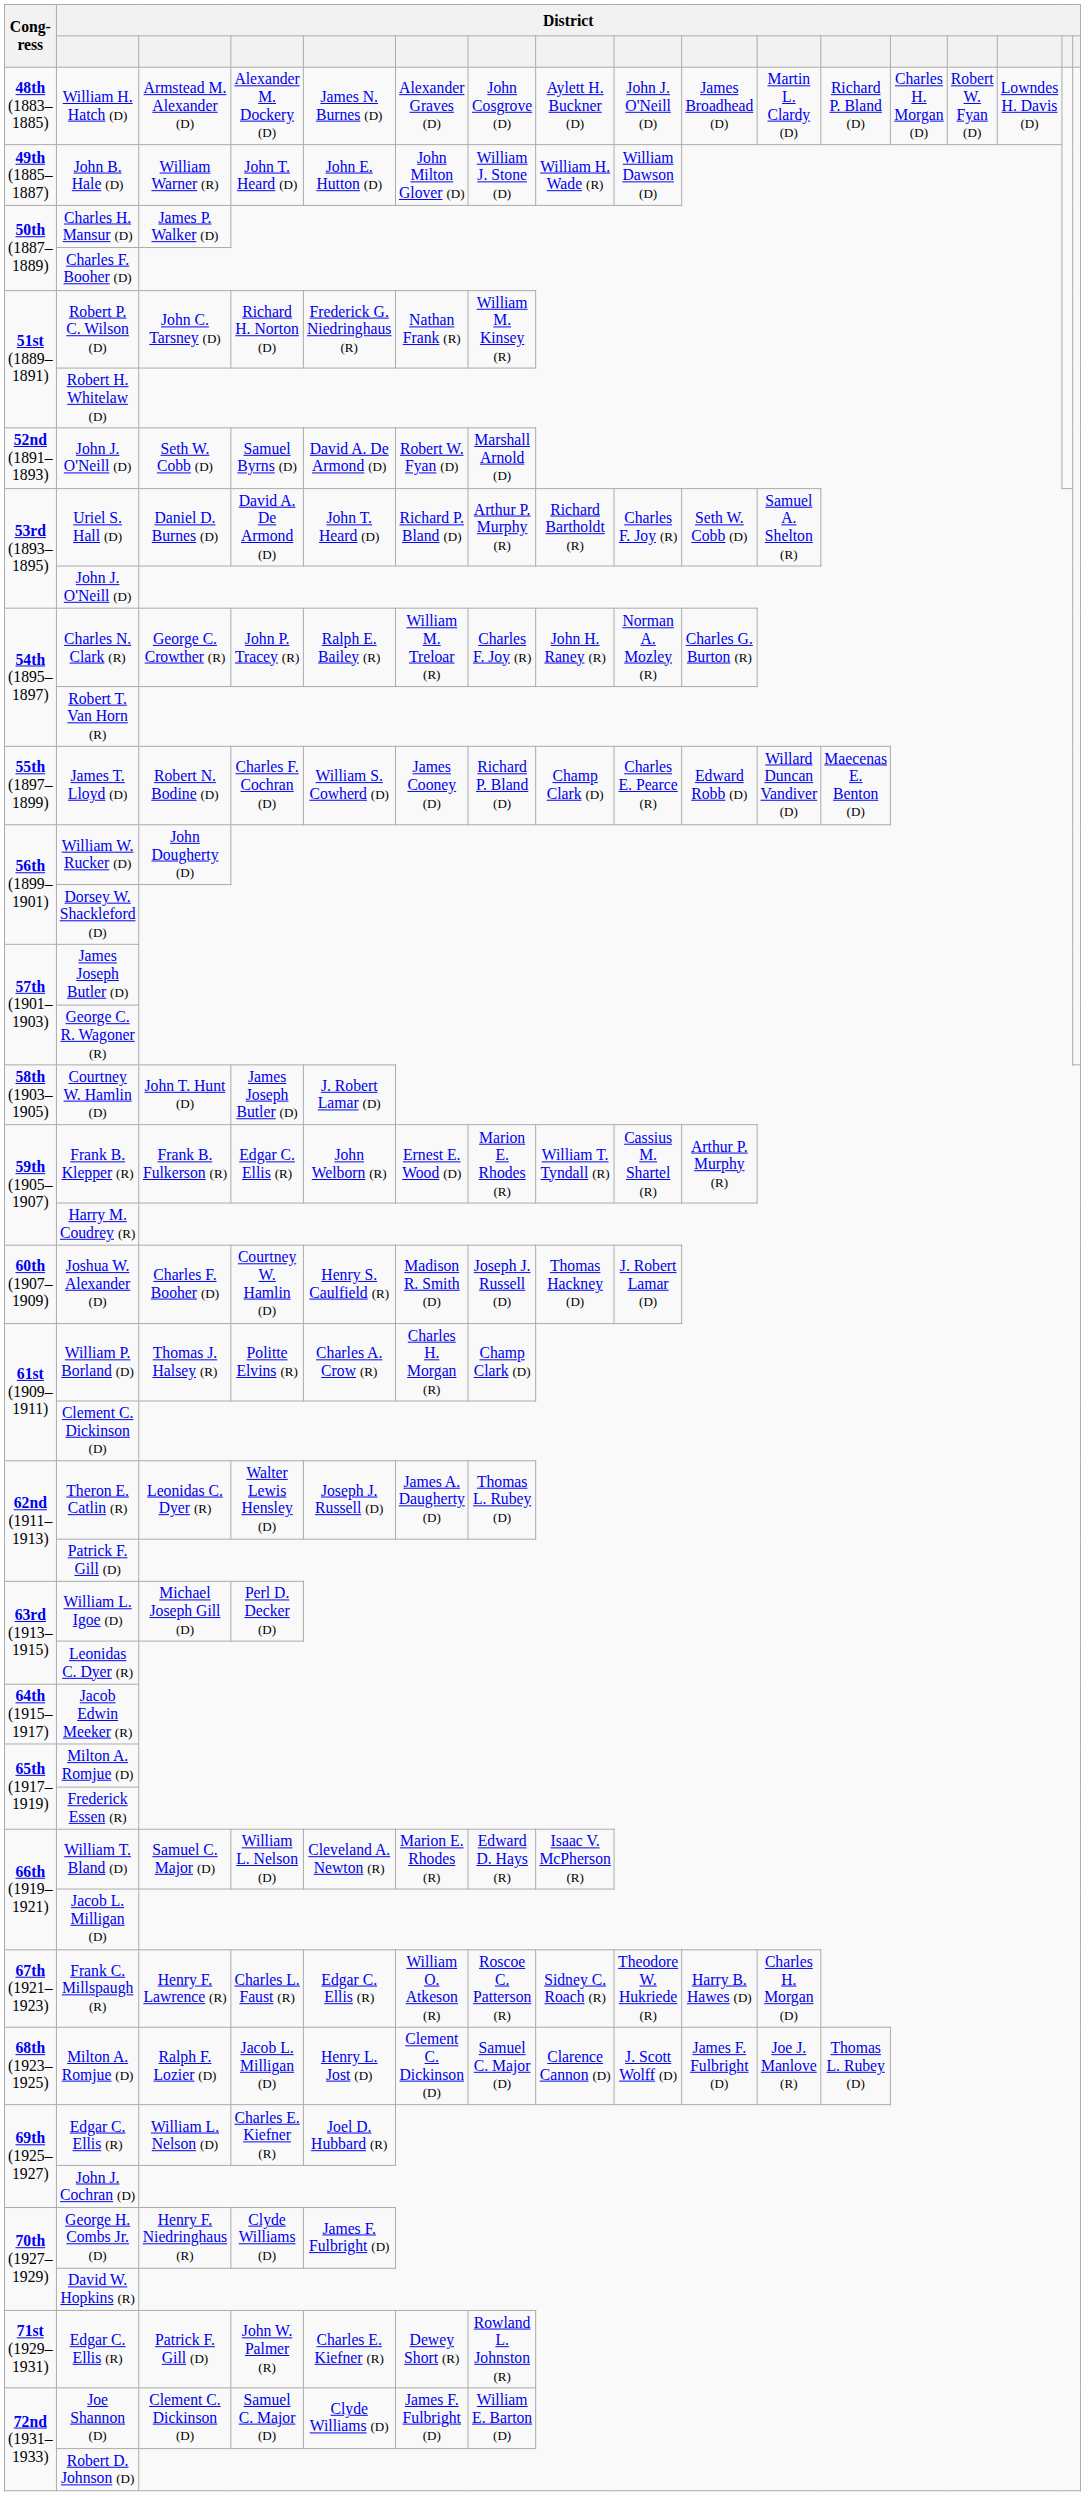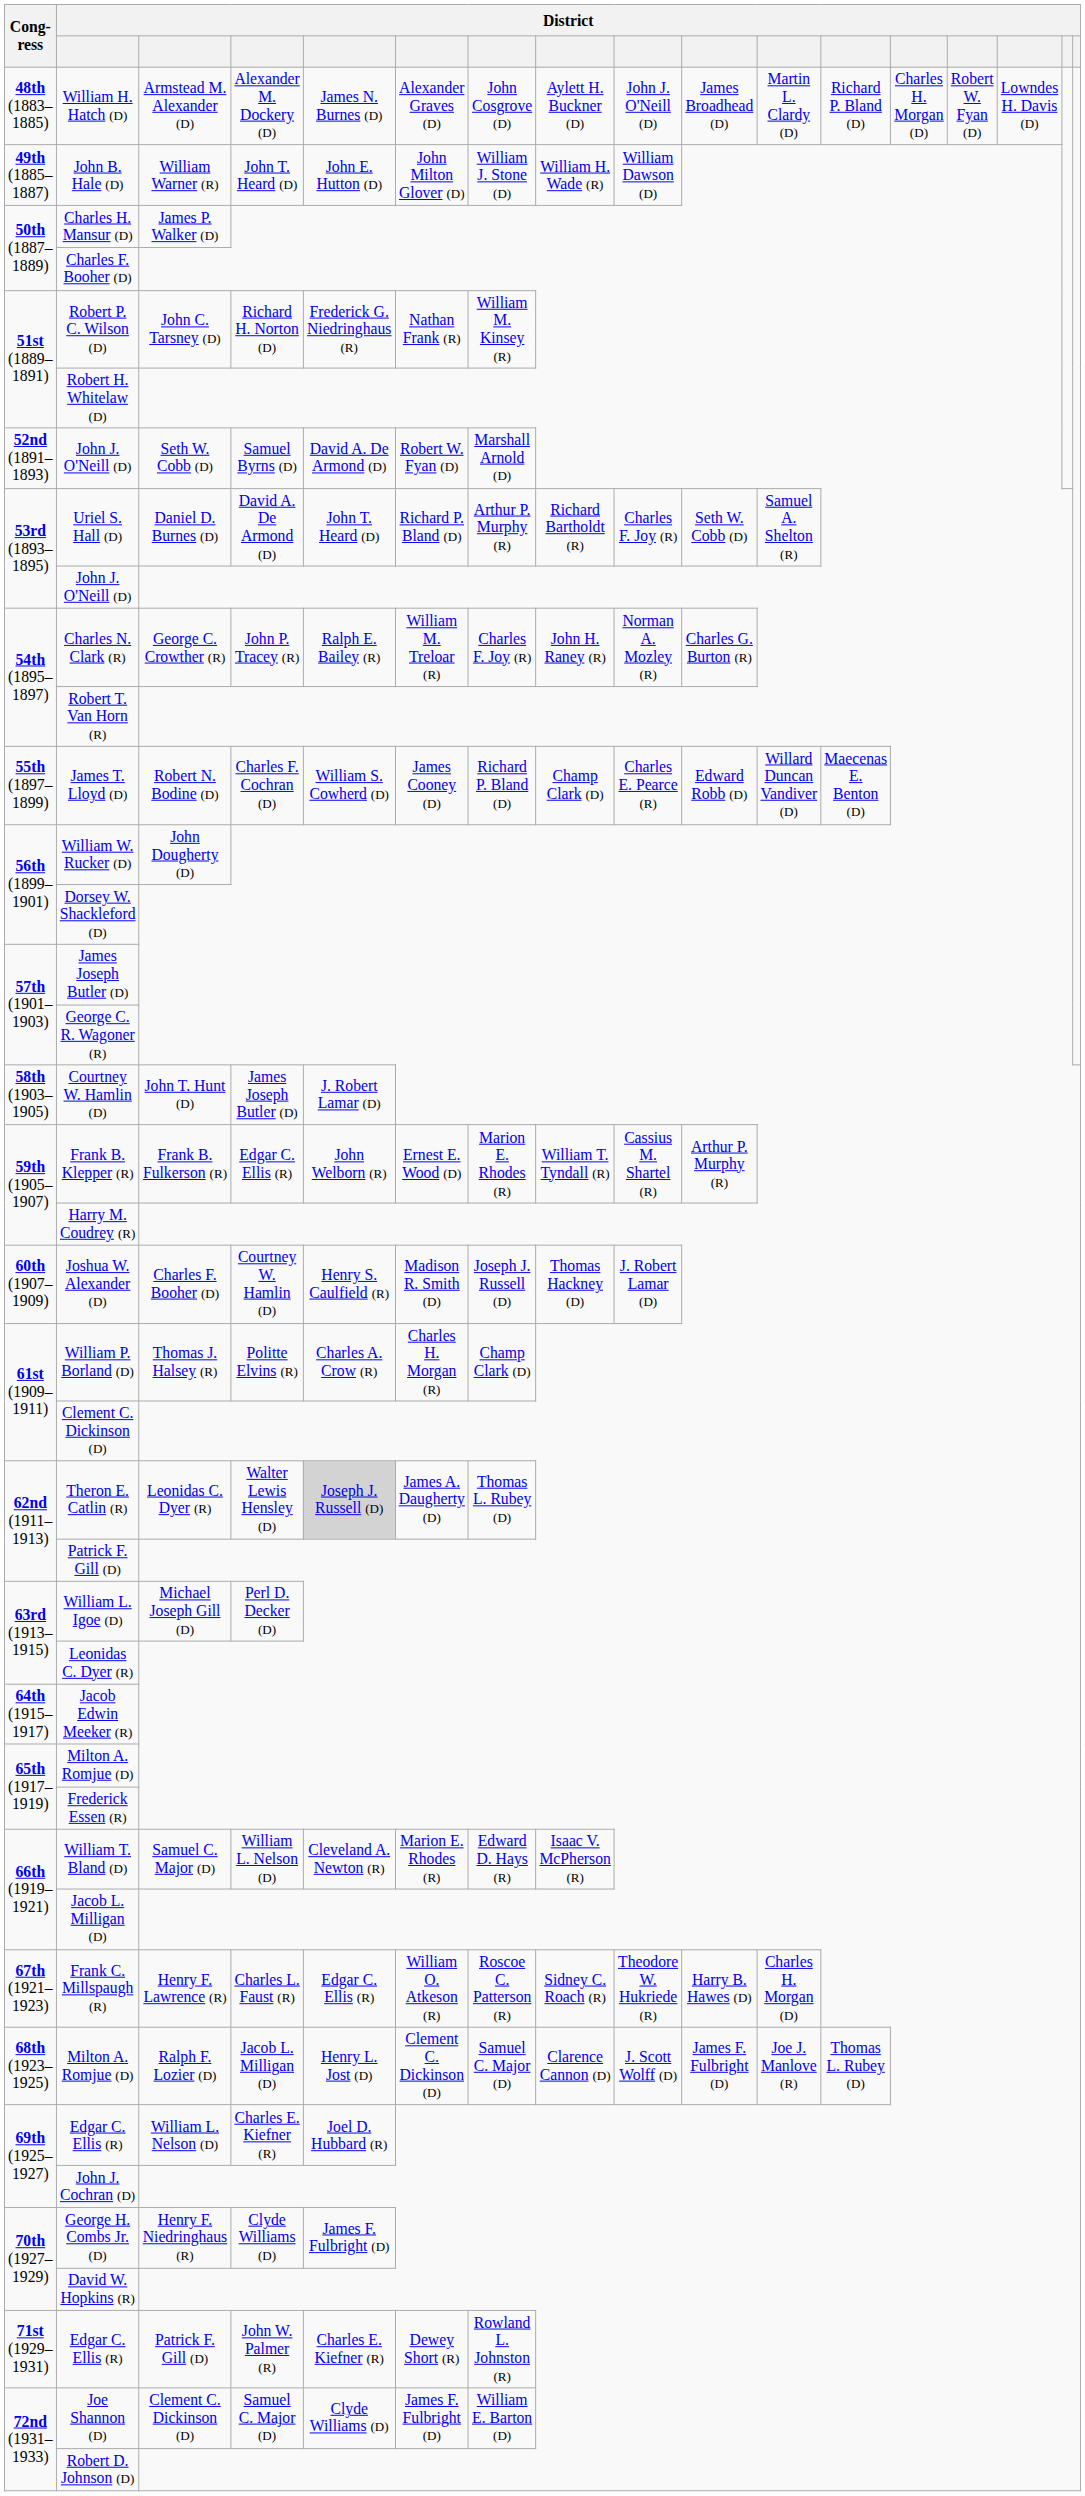(349, 1499) no background -> (349, 1499) lightgrey background
